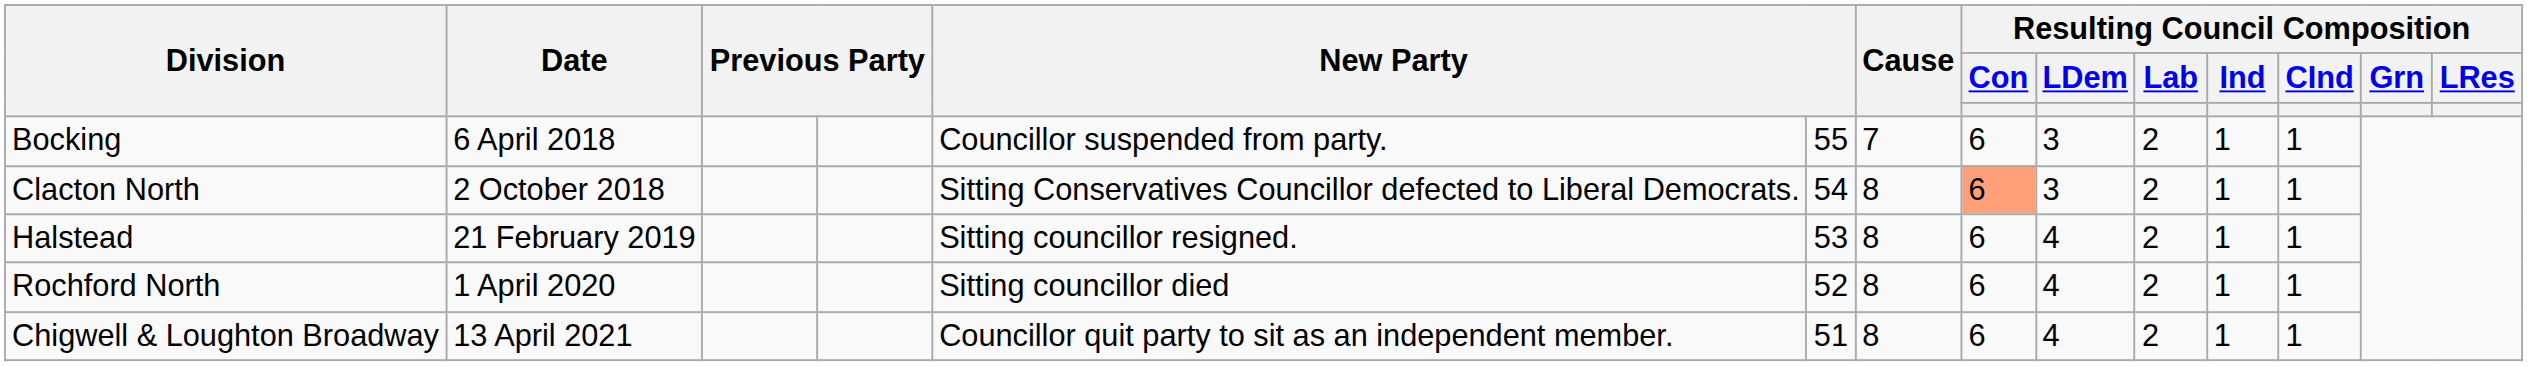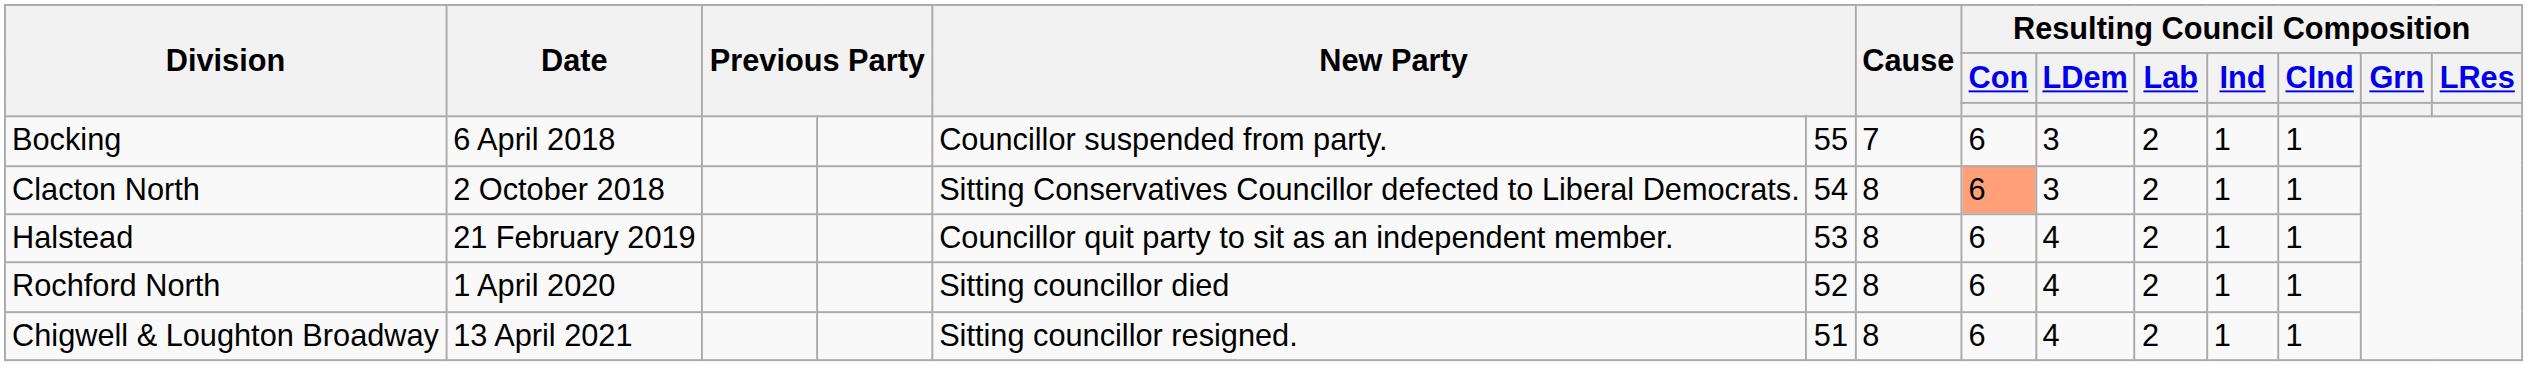(1118, 237) Sitting councillor resigned. -> (1306, 237) Councillor quit party to sit as an independent member.
(1306, 335) Councillor quit party to sit as an independent member. -> (1118, 335) Sitting councillor resigned.
